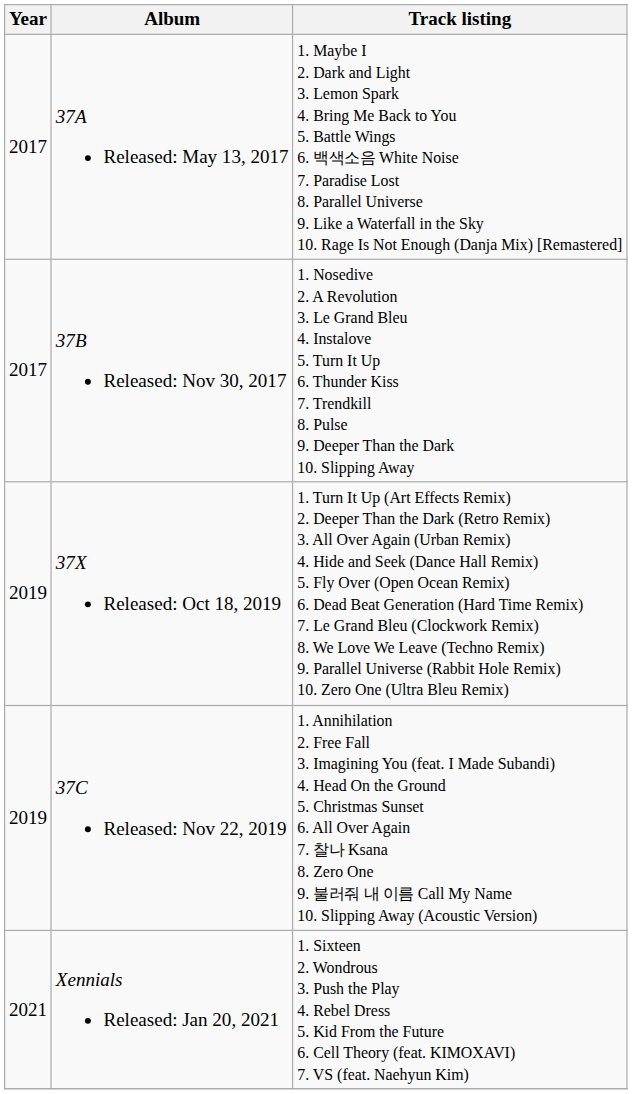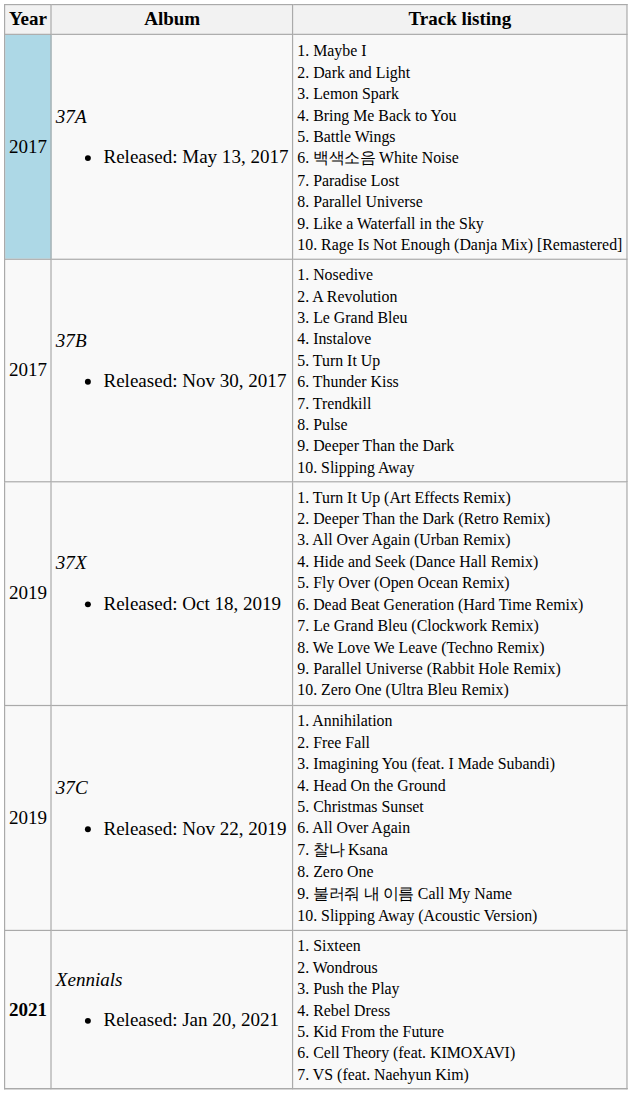(28, 146) no background -> (28, 146) lightblue background
(28, 1009) normal -> (28, 1009) bold
